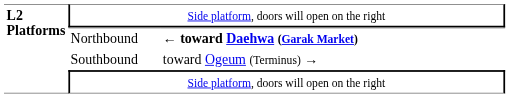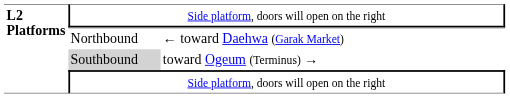(260, 38) bold -> (253, 38) normal
(104, 59) no background -> (104, 59) lightgrey background
